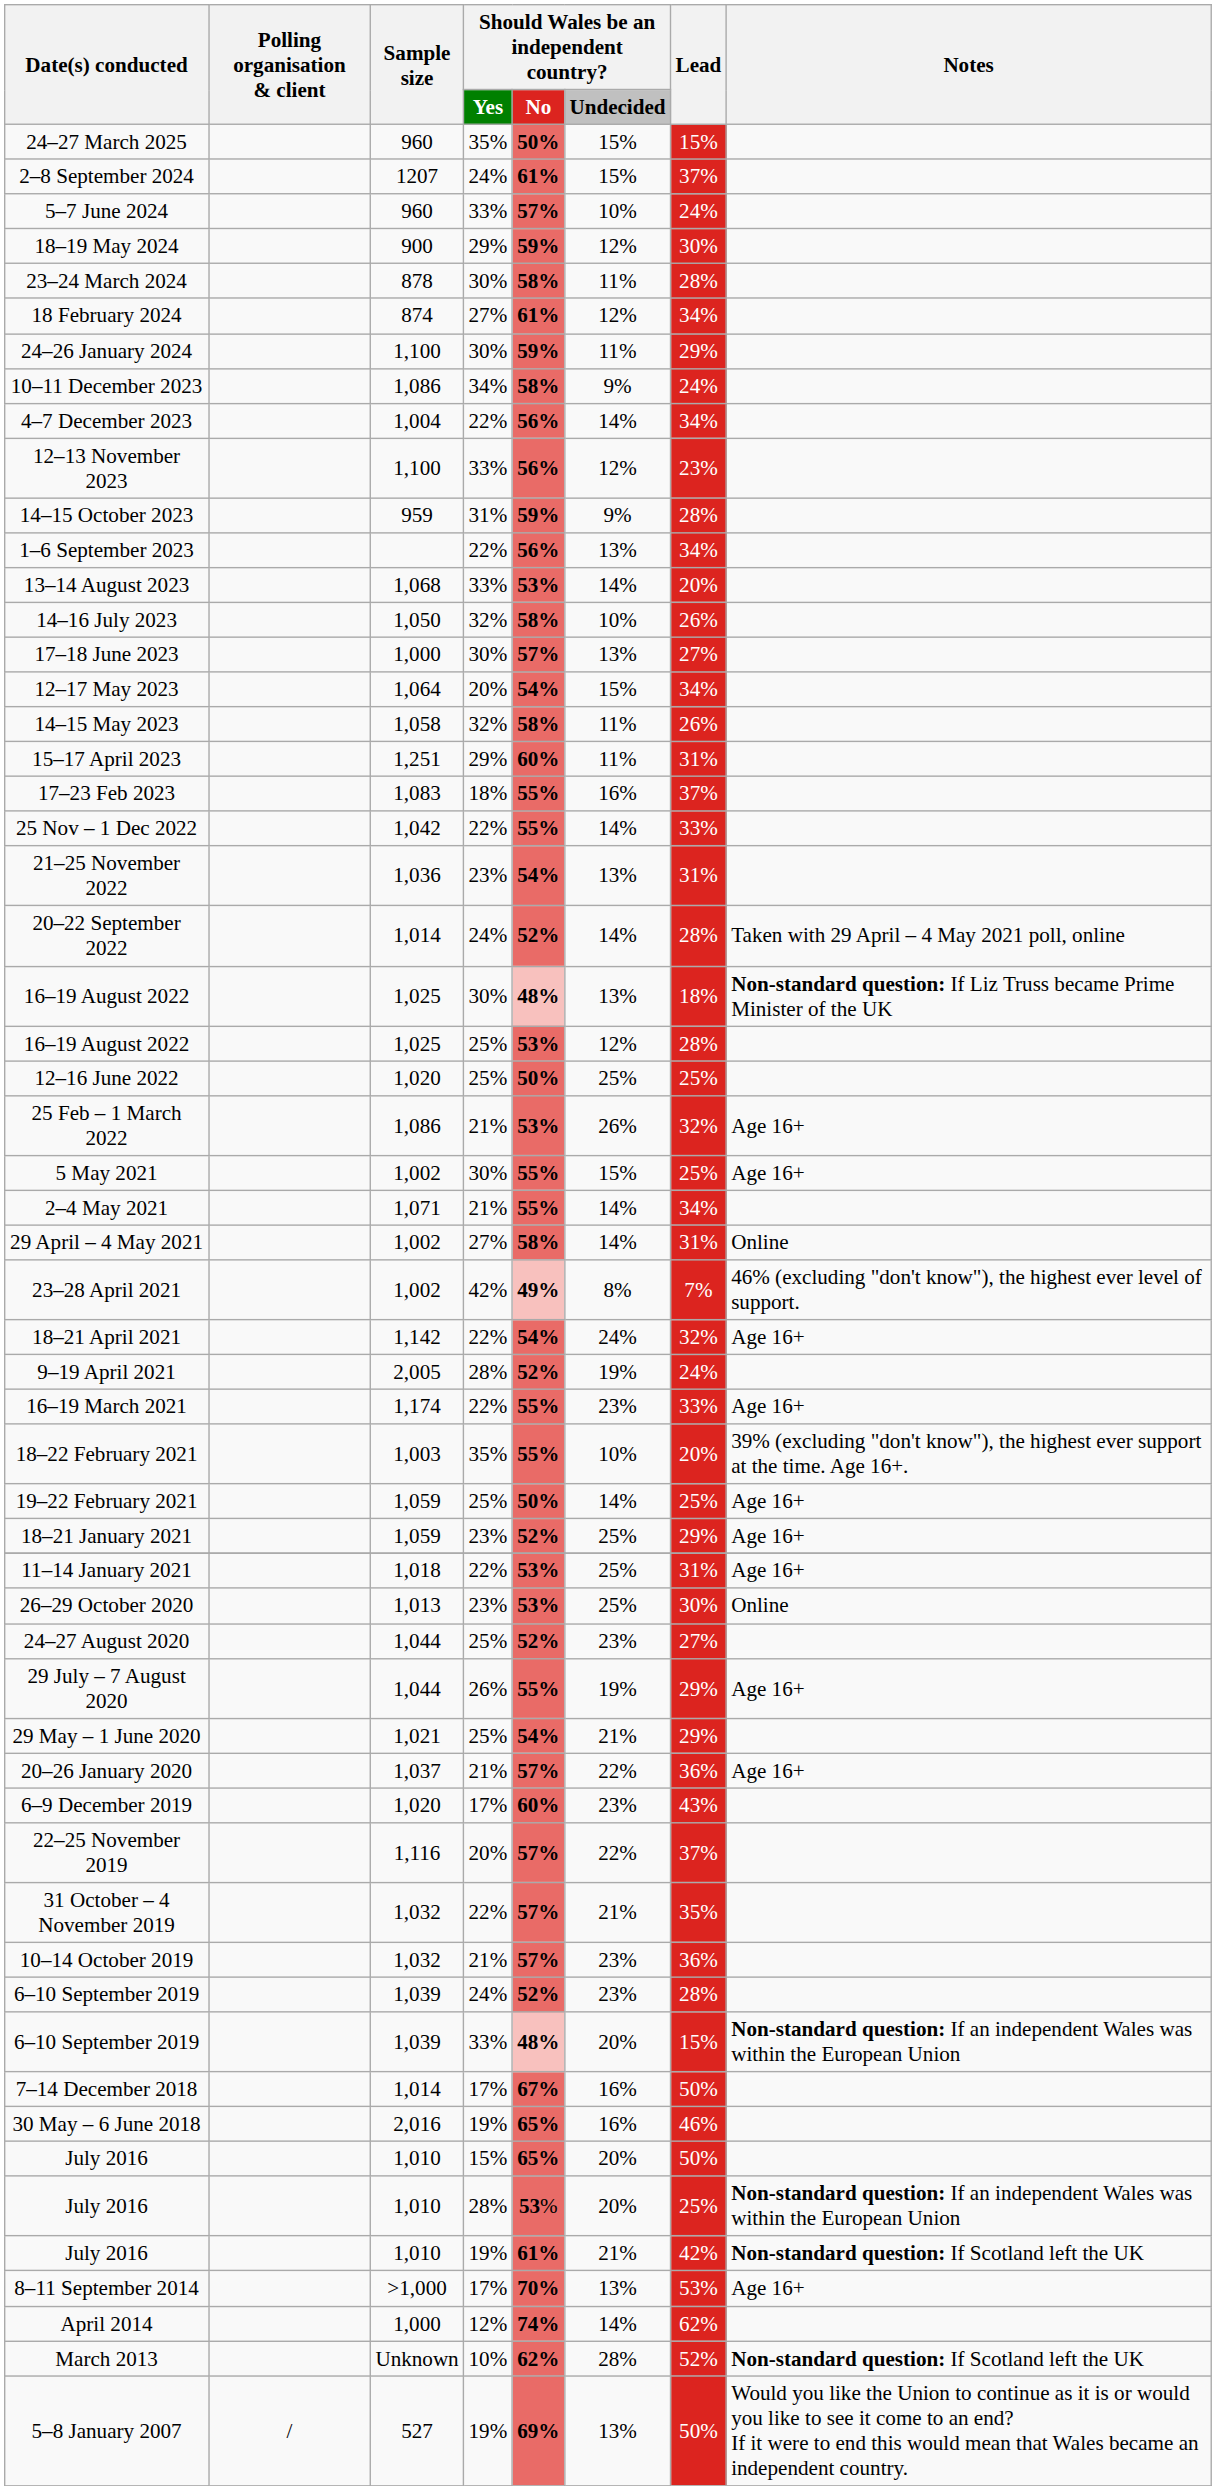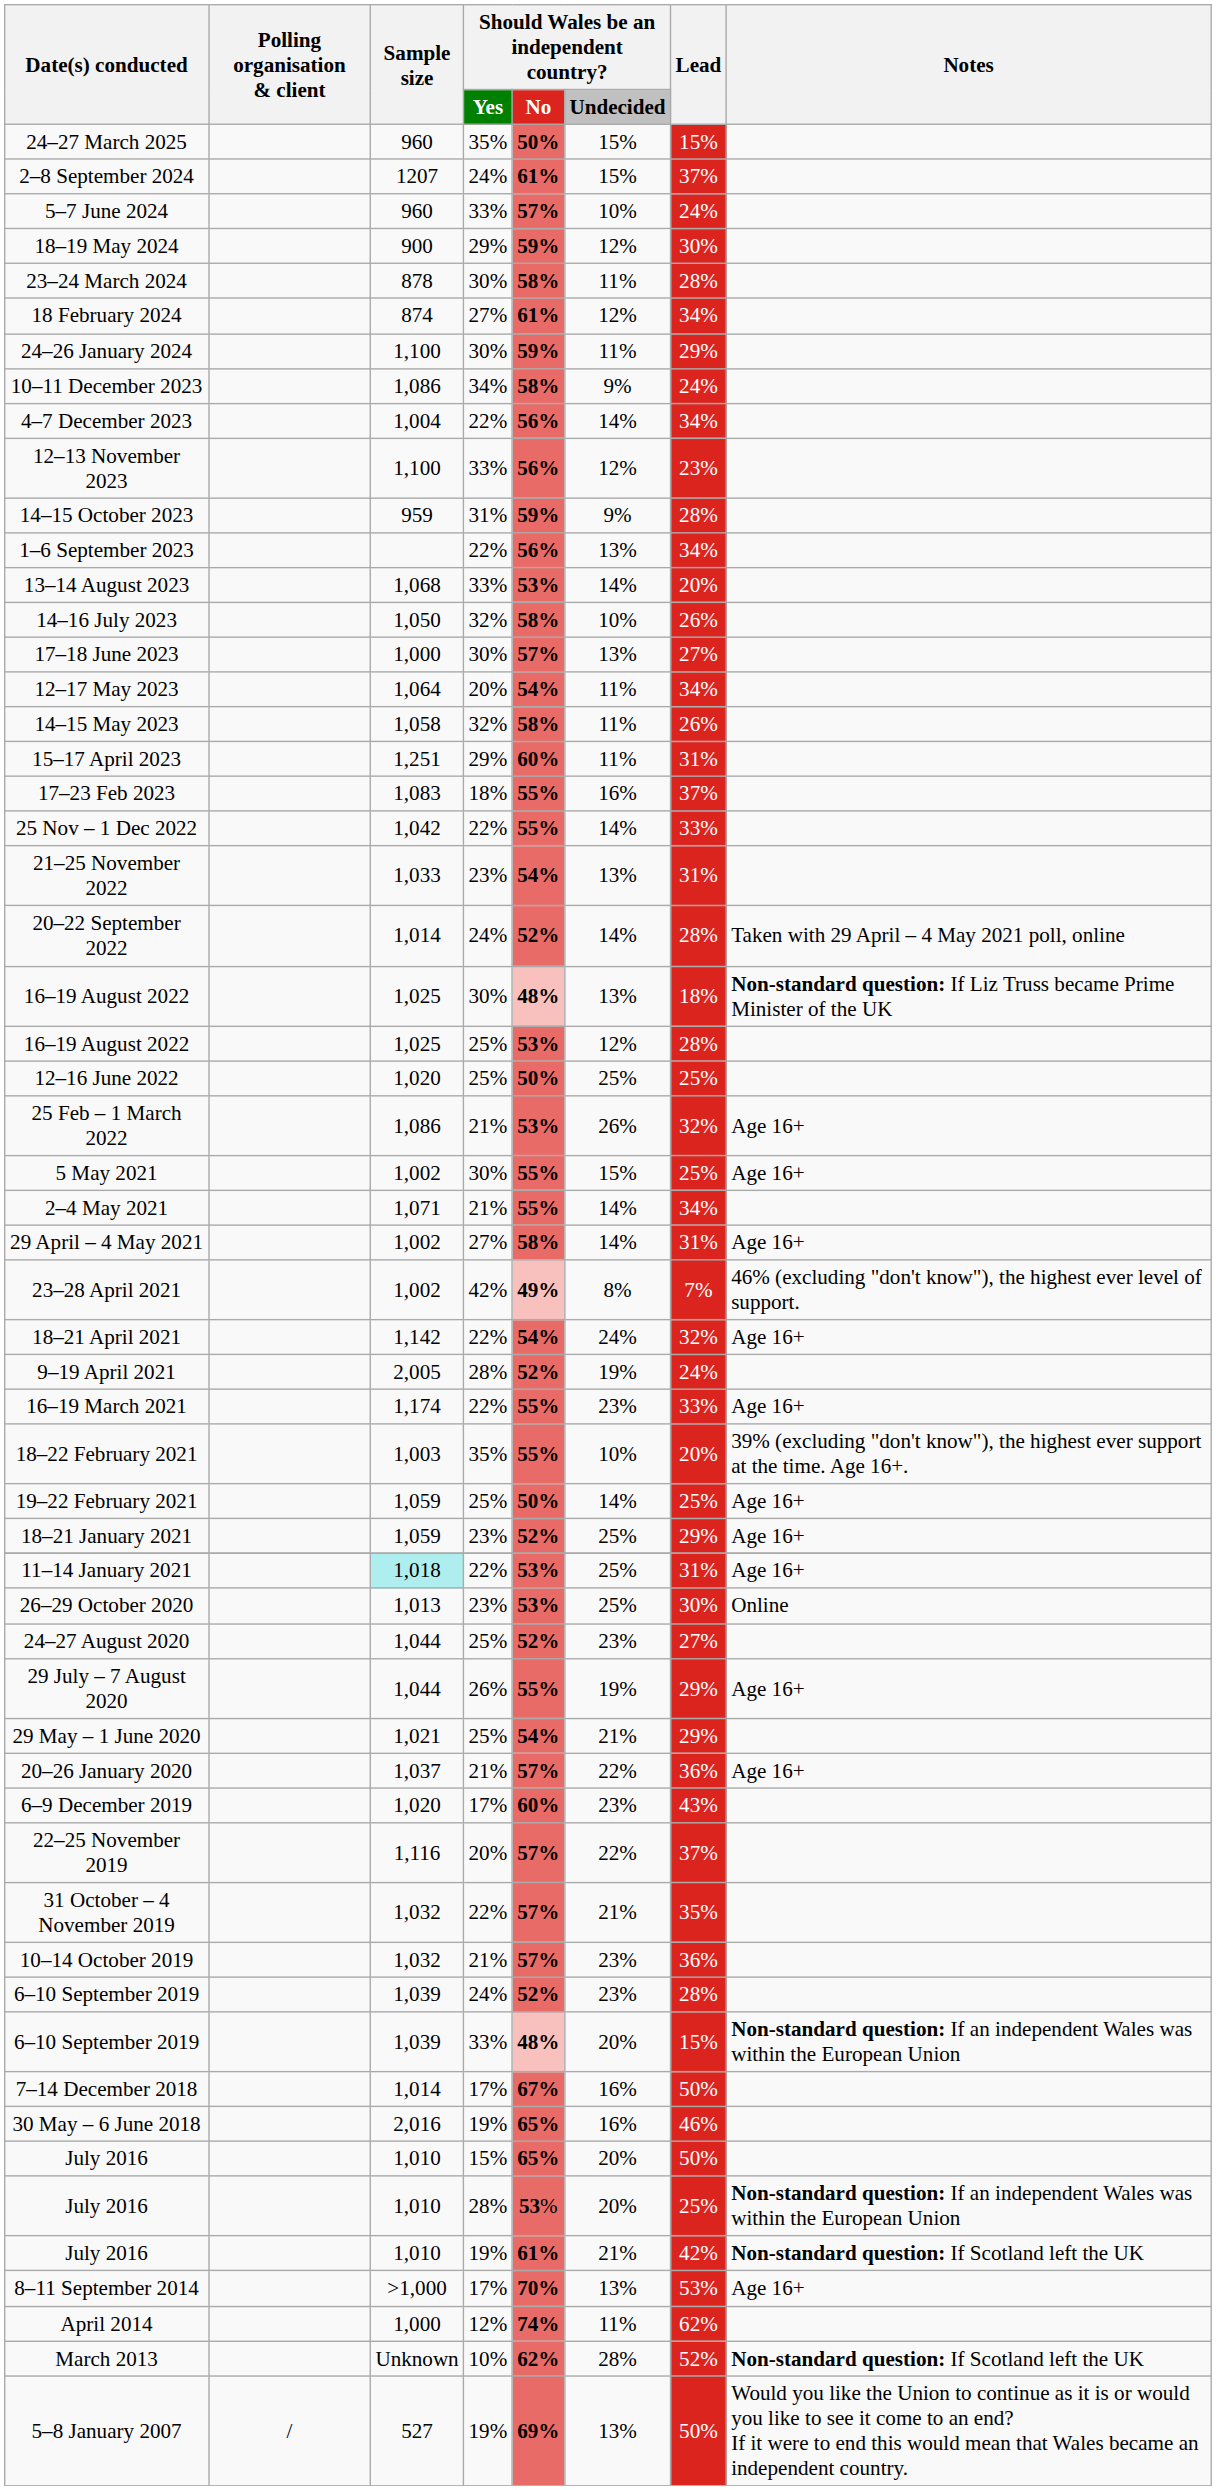(618, 689) 15% -> (618, 689) 11%
(417, 876) 1,036 -> (417, 876) 1,033
(760, 1242) Online -> (768, 1242) Age 16+
(417, 1571) no background -> (417, 1571) paleturquoise background
(618, 2323) 14% -> (618, 2323) 11%
